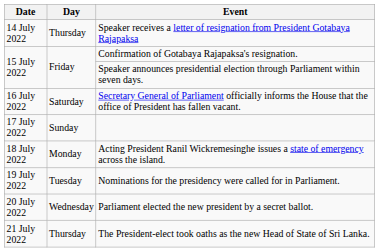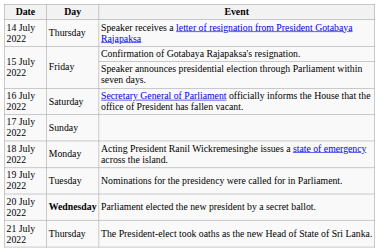(71, 207) normal -> (73, 207) bold
